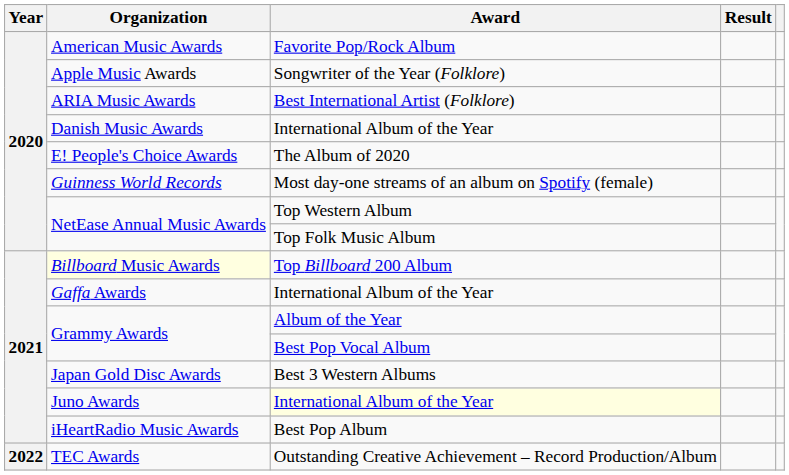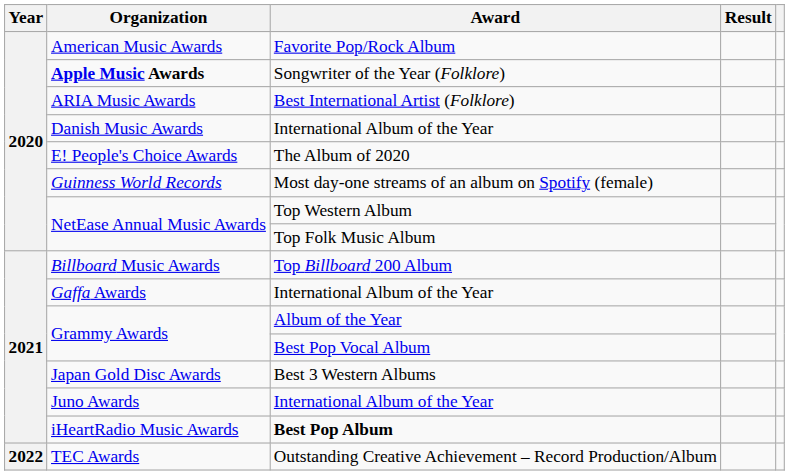(124, 73) normal -> (128, 73) bold
(135, 264) lightyellow background -> (135, 264) no background
(384, 401) lightyellow background -> (384, 401) no background
(331, 429) normal -> (333, 429) bold
